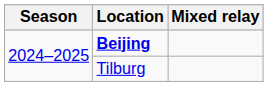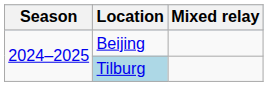(124, 43) bold -> (121, 43) normal
(121, 68) no background -> (121, 68) lightblue background
